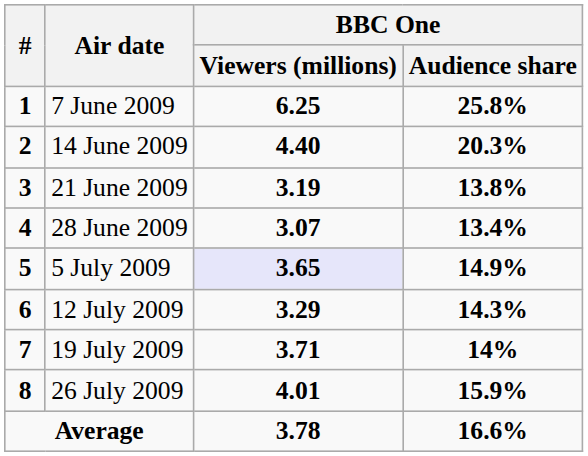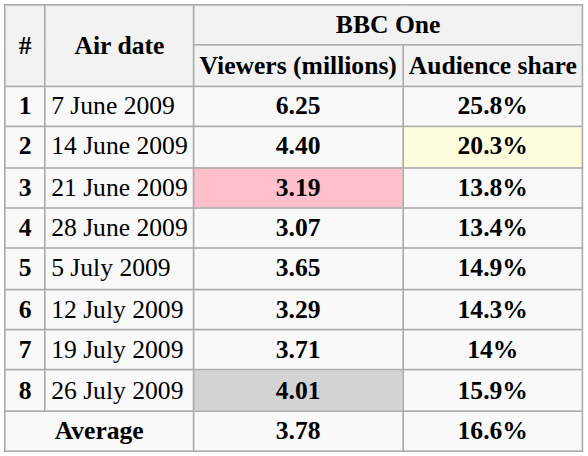(493, 146) no background -> (493, 146) lightyellow background
(298, 187) no background -> (298, 187) pink background
(298, 268) lavender background -> (298, 268) no background
(298, 390) no background -> (298, 390) lightgrey background
